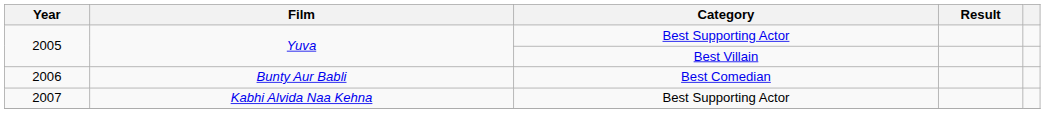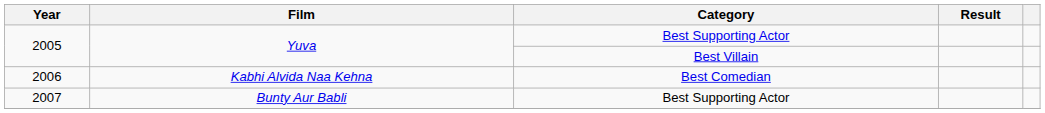(302, 77) Bunty Aur Babli -> (302, 77) Kabhi Alvida Naa Kehna
(302, 98) Kabhi Alvida Naa Kehna -> (302, 98) Bunty Aur Babli
